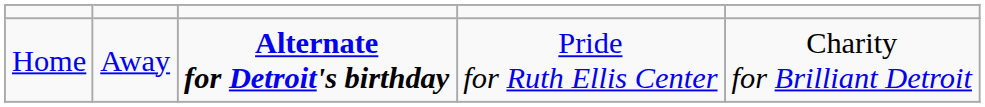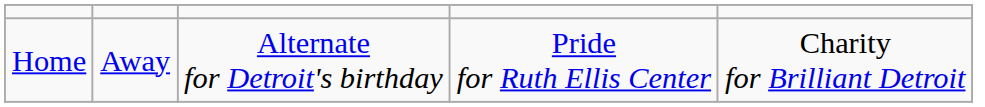(317, 59) bold -> (313, 59) normal
